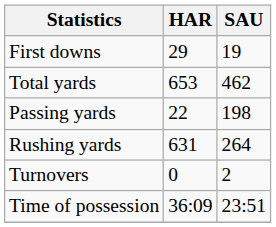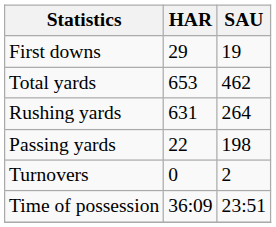rows swapped: (65, 144) <-> (63, 113)
